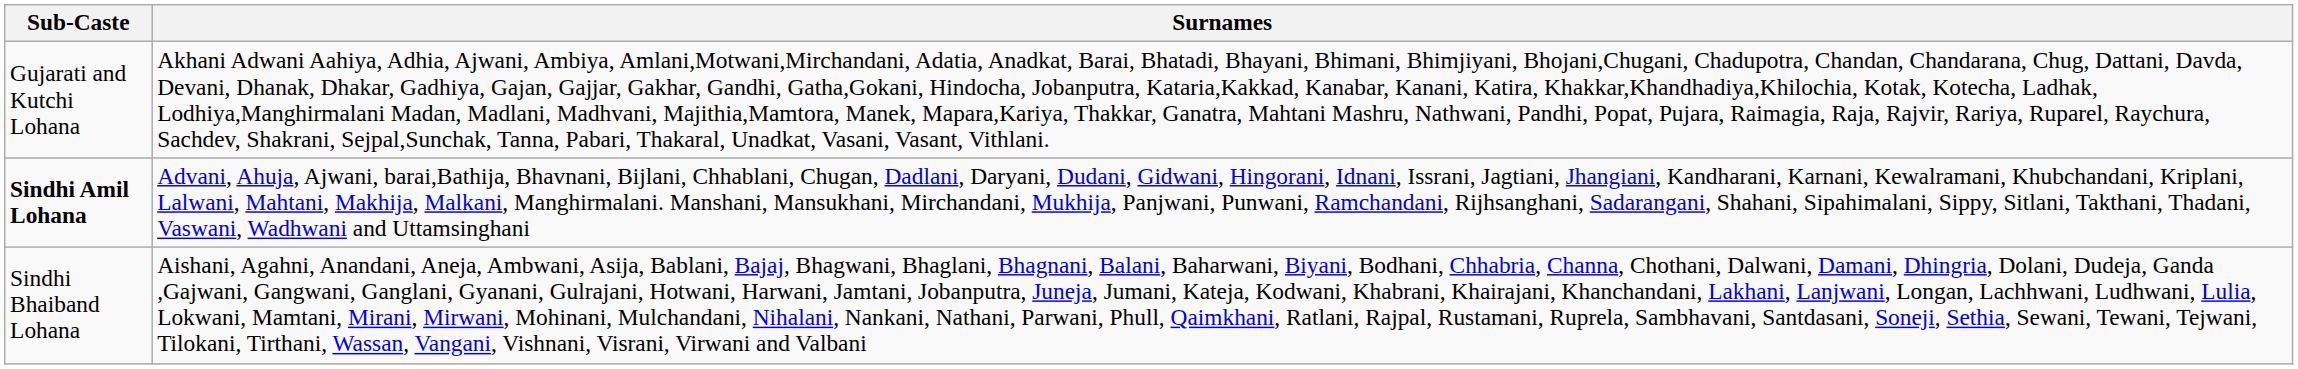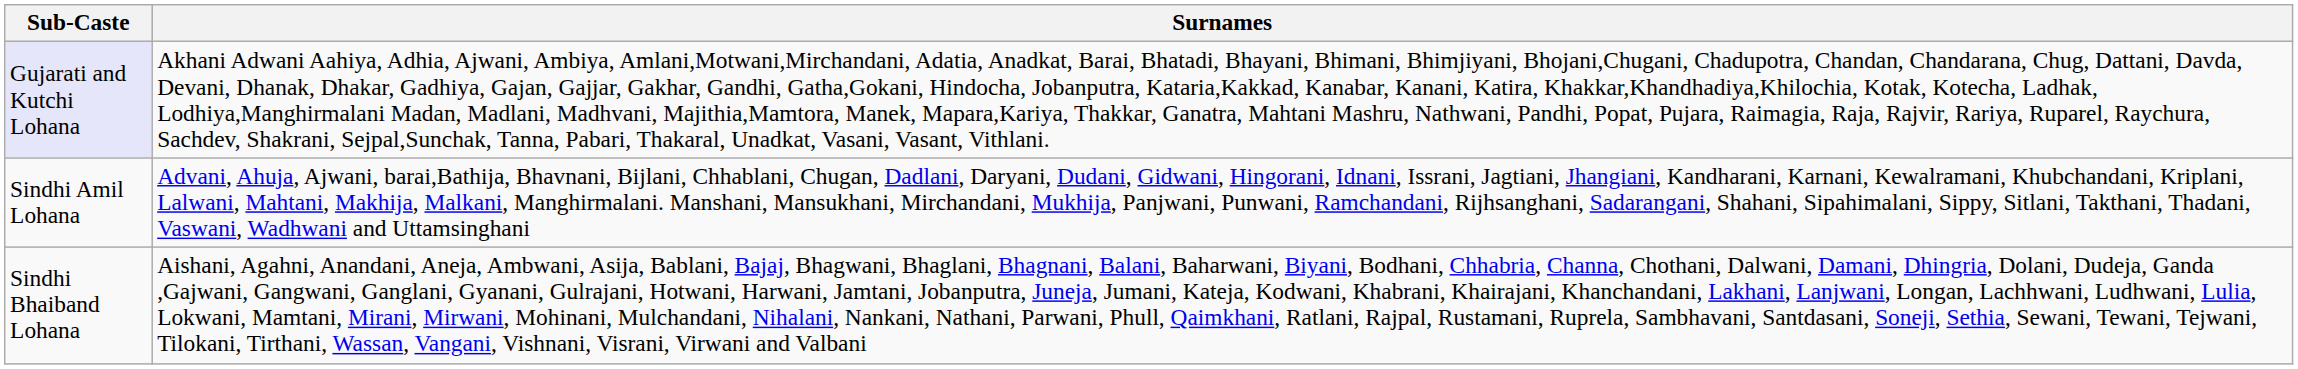(68, 99) no background -> (68, 99) lavender background
(70, 202) bold -> (67, 202) normal
